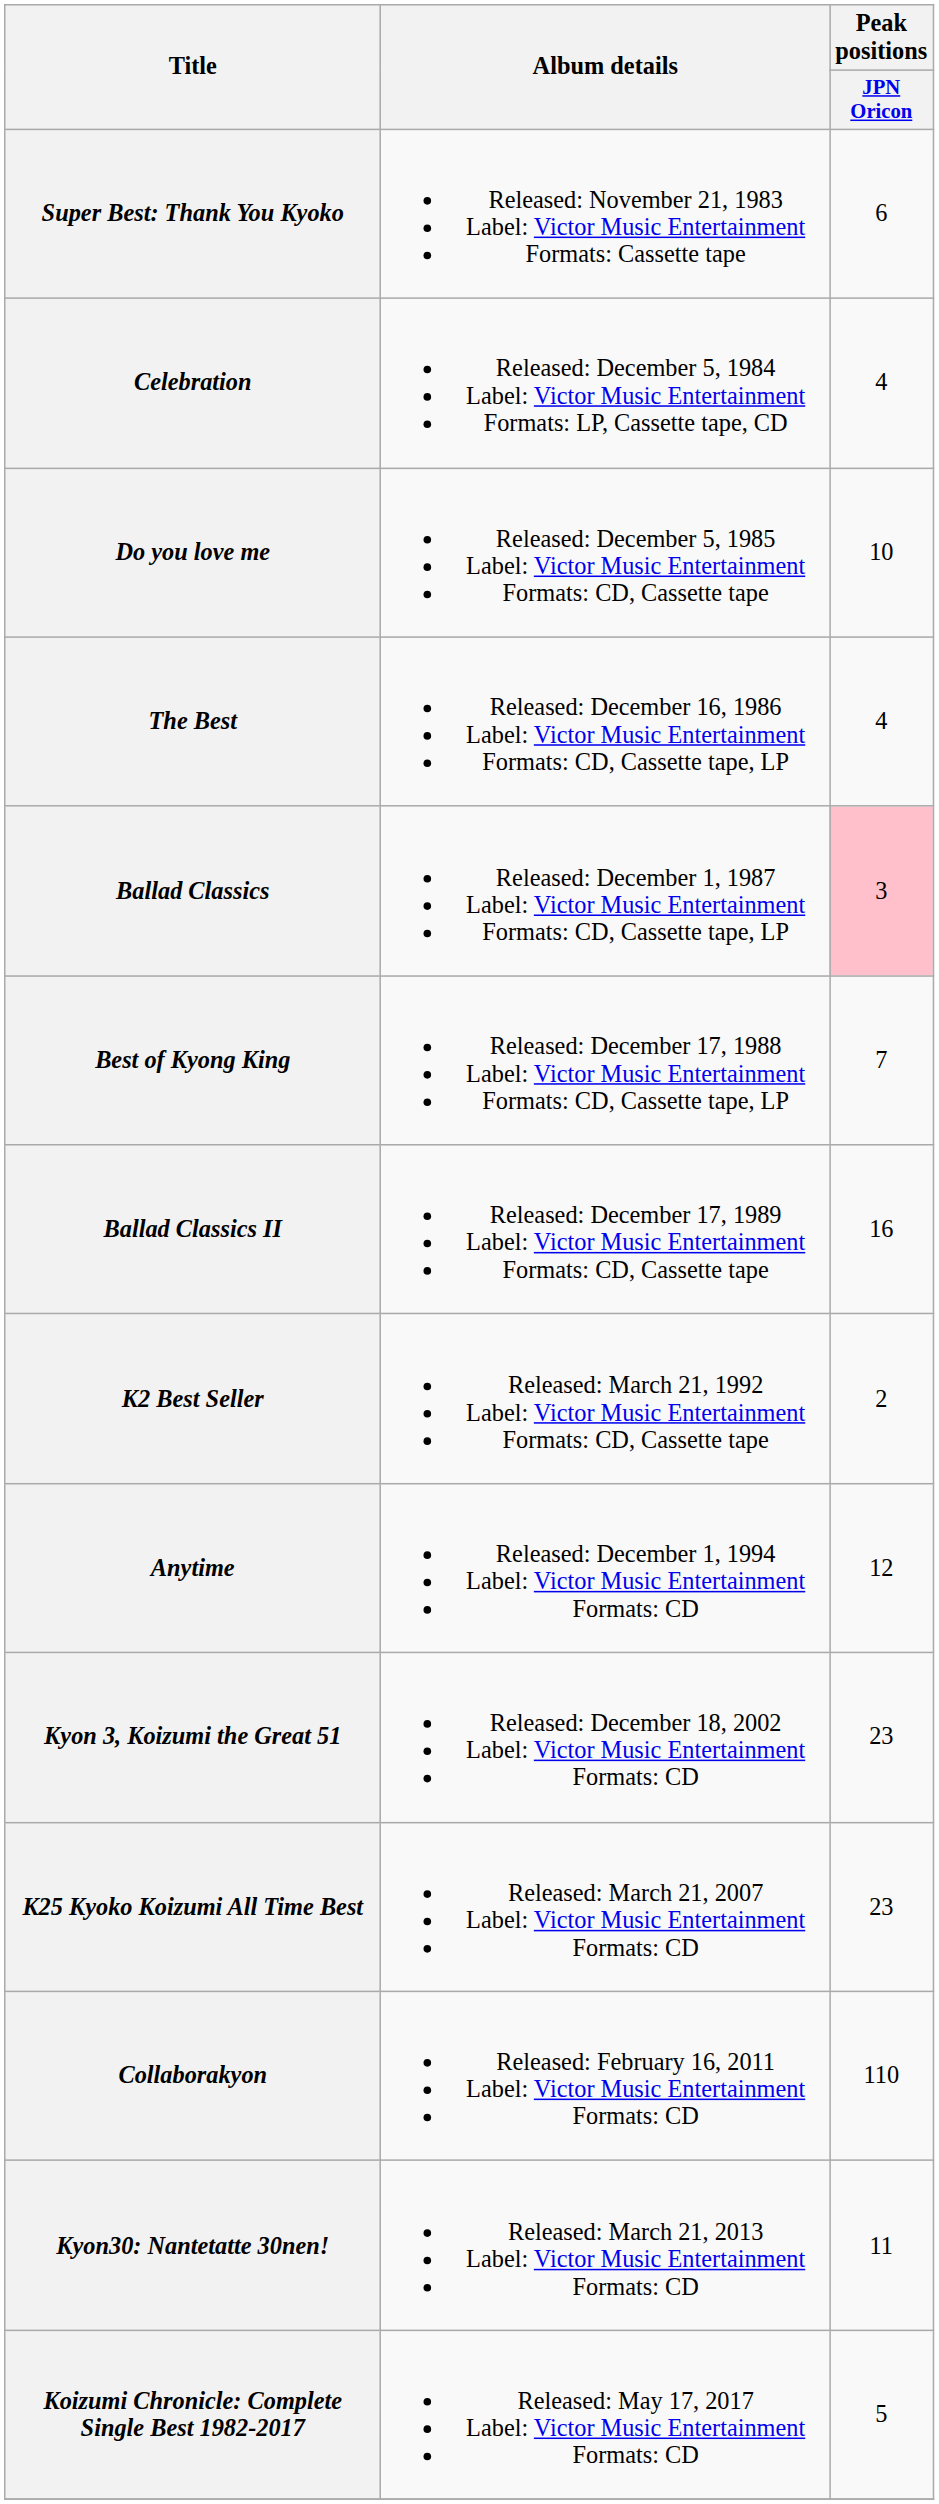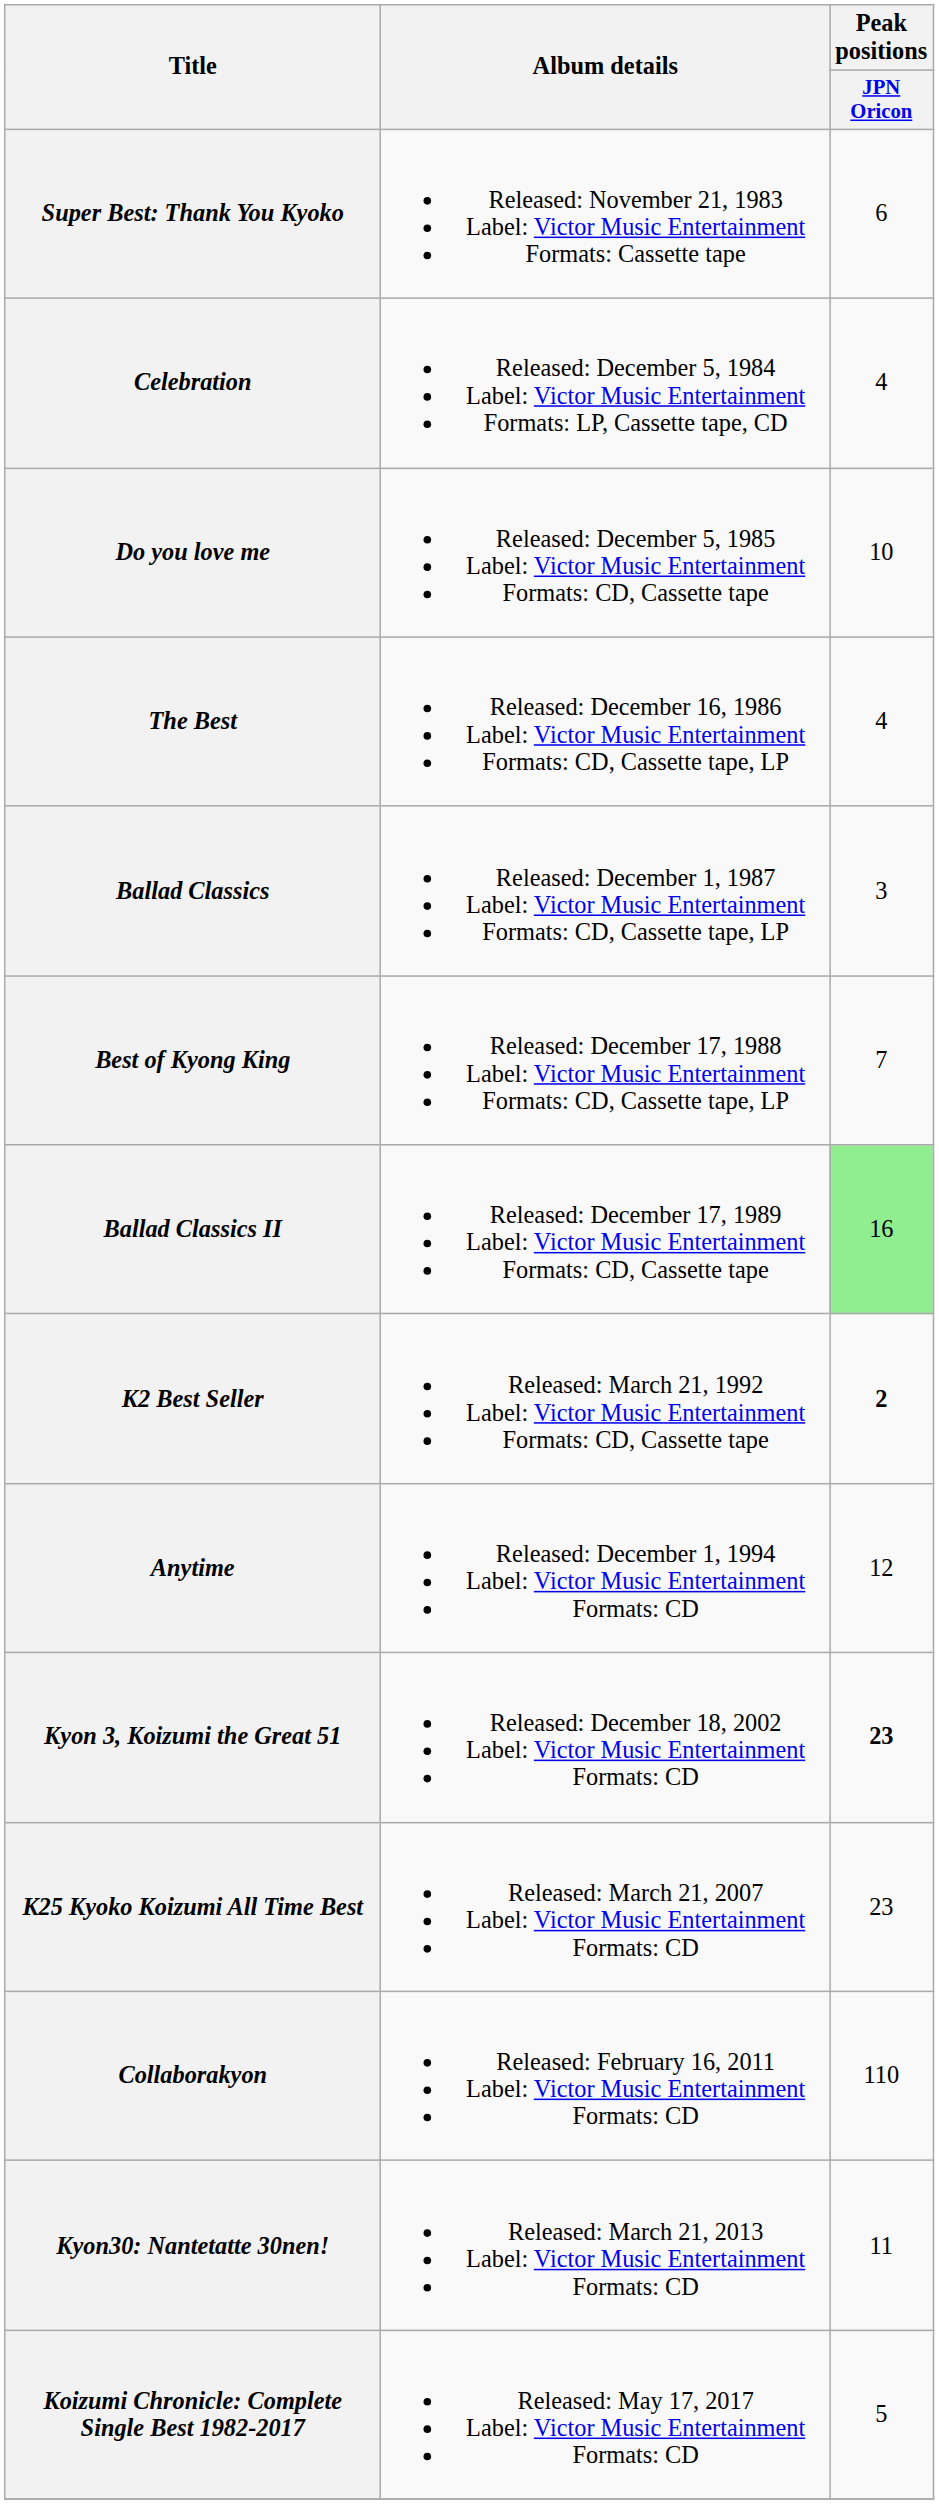(881, 890) pink background -> (881, 890) no background
(881, 1229) no background -> (881, 1229) lightgreen background
(881, 1398) normal -> (881, 1398) bold
(881, 1737) normal -> (881, 1737) bold
